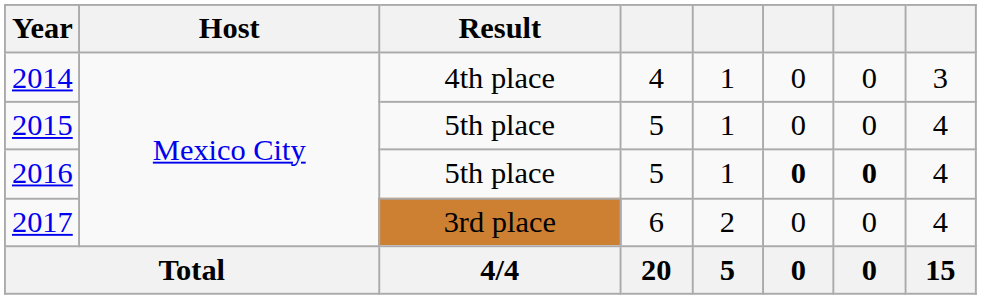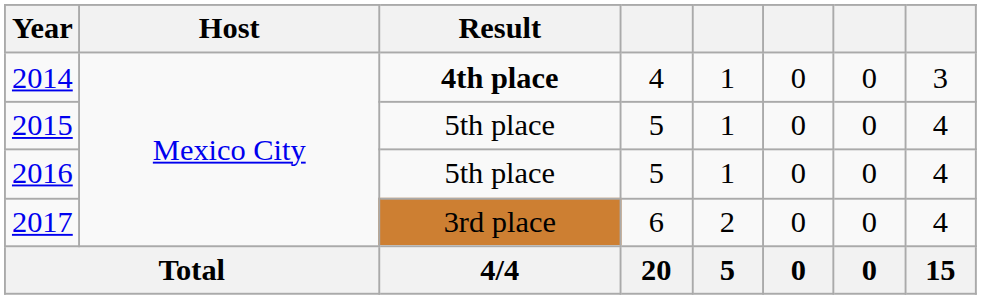(500, 76) normal -> (500, 76) bold
(798, 173) bold -> (798, 173) normal
(869, 173) bold -> (869, 173) normal
